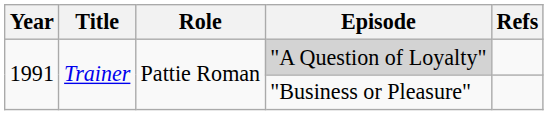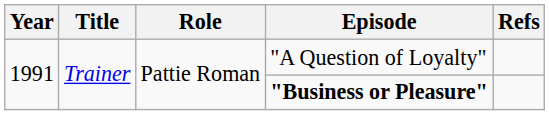(378, 57) lightgrey background -> (378, 57) no background
(371, 92) normal -> (379, 92) bold
